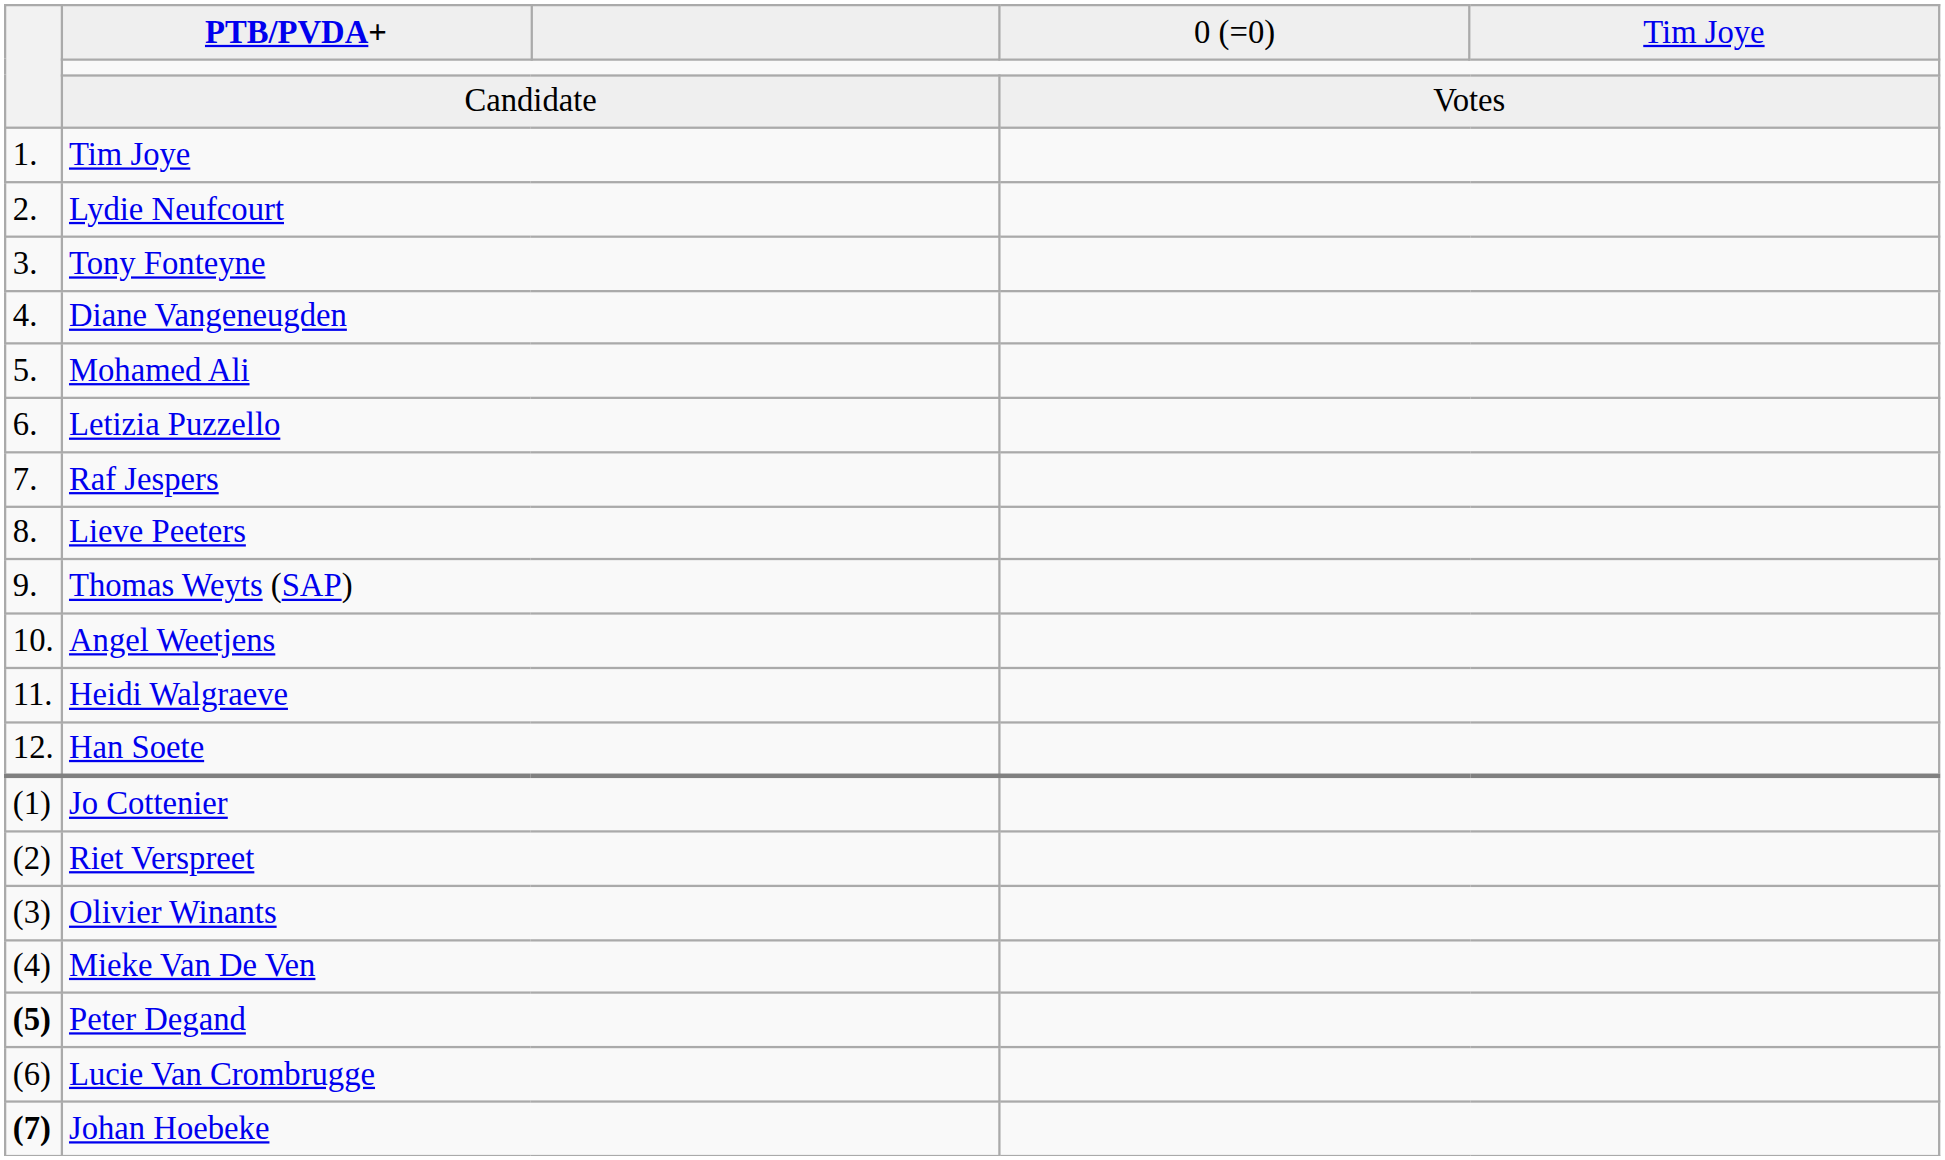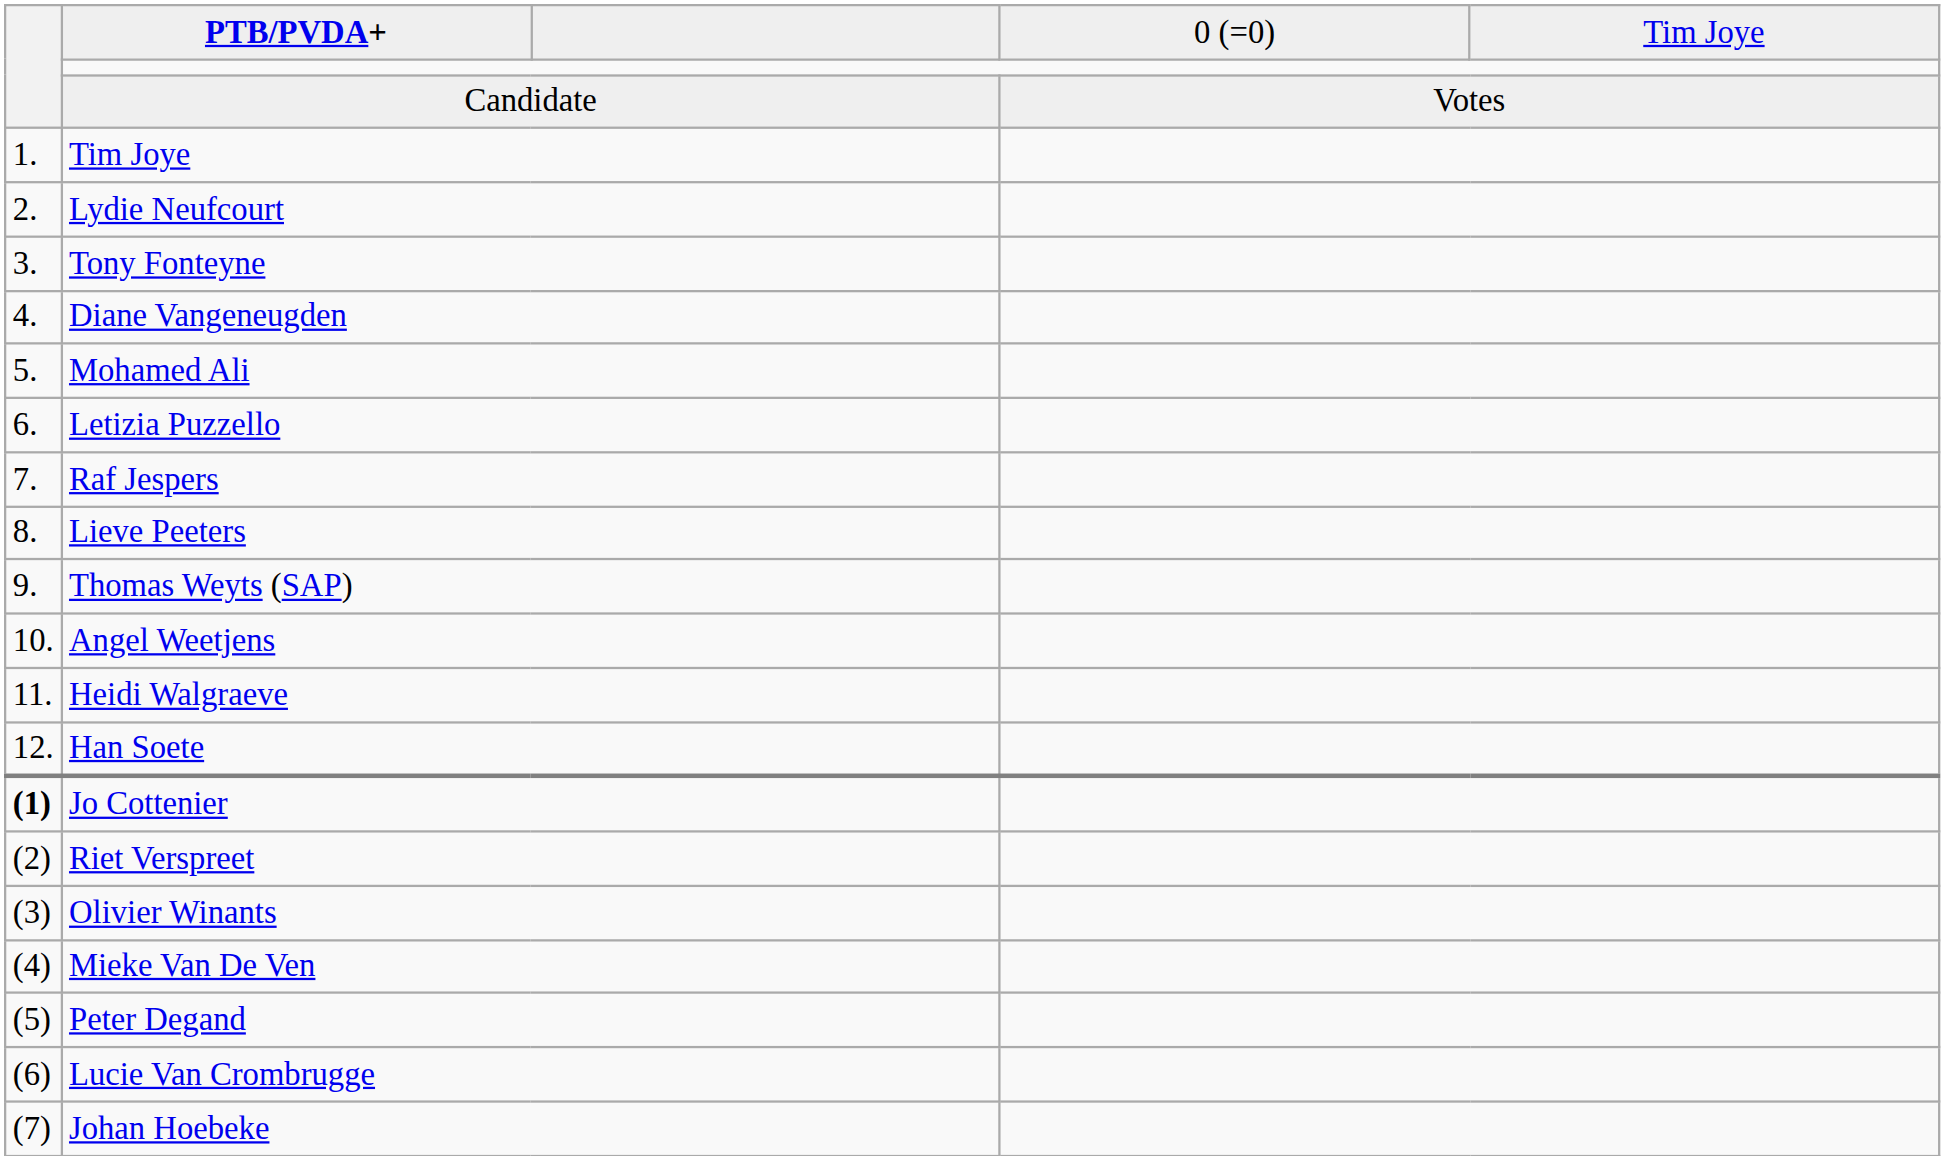(32, 804) normal -> (32, 804) bold
(32, 1019) bold -> (32, 1019) normal
(32, 1127) bold -> (32, 1127) normal
